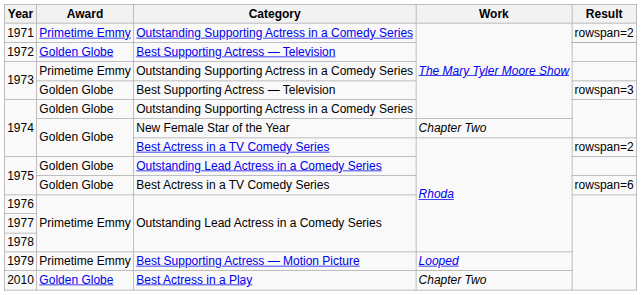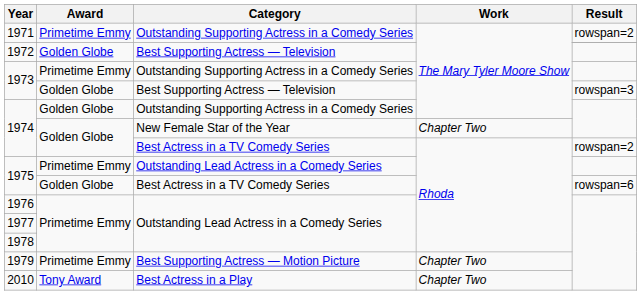(76, 166) Golden Globe -> (85, 166) Primetime Emmy
(439, 261) Looped -> (452, 261) Chapter Two
(76, 280) Golden Globe -> (70, 280) Tony Award
